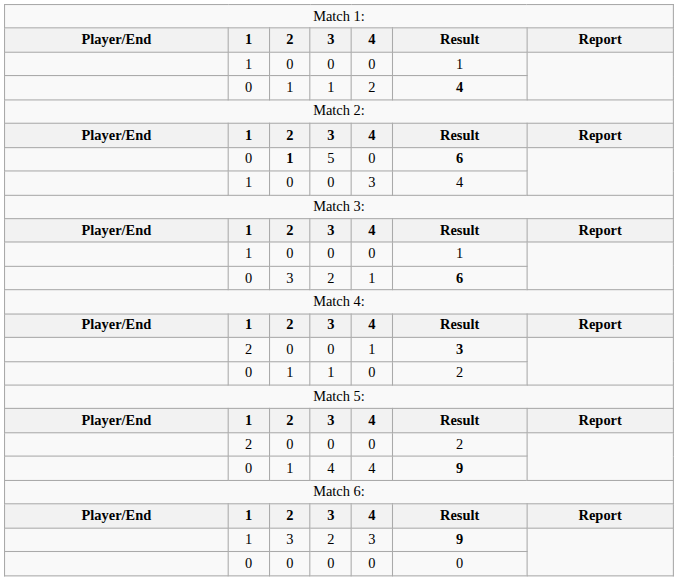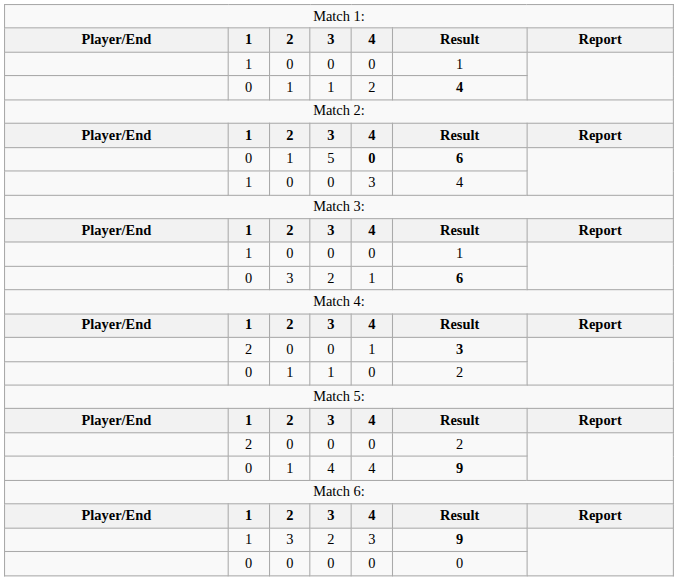(290, 158) bold -> (290, 158) normal
(372, 158) normal -> (372, 158) bold
